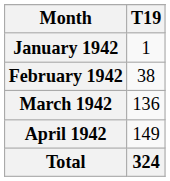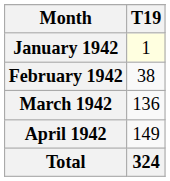(146, 47) no background -> (146, 47) lightyellow background
